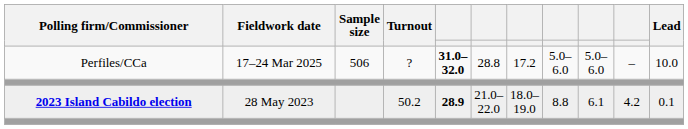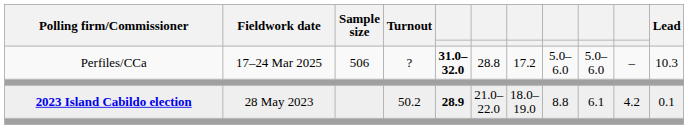(667, 62) 10.0 -> (667, 62) 10.3
